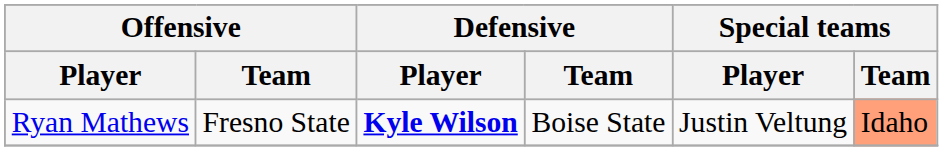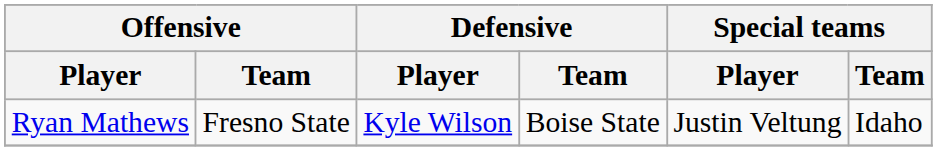(441, 121) bold -> (438, 121) normal
(894, 121) lightsalmon background -> (889, 121) no background
